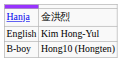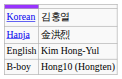+ row: (21, 17)
